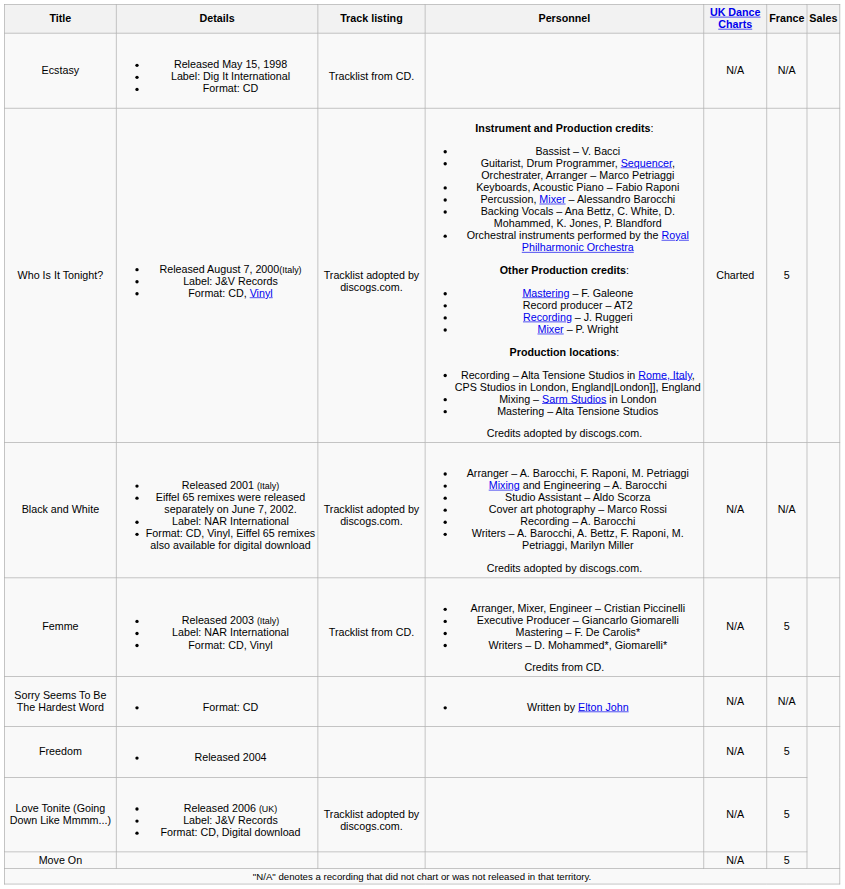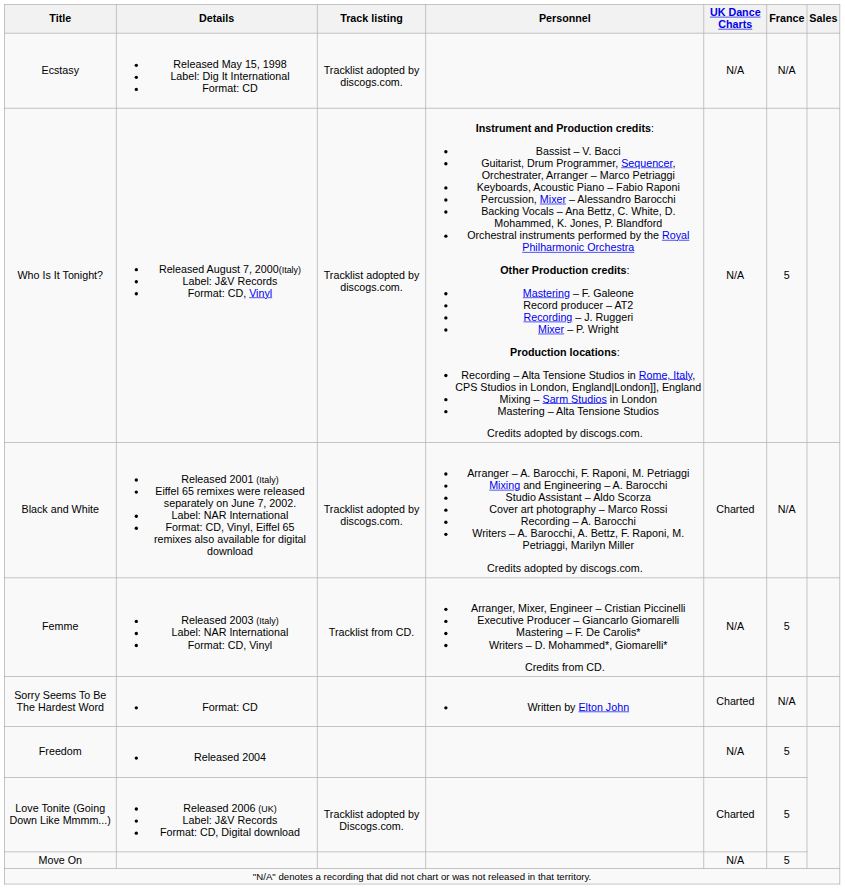(371, 76) Tracklist from CD. -> (371, 76) Tracklist adopted by discogs.com.
(735, 275) Charted -> (735, 275) N/A
(735, 510) N/A -> (735, 510) Charted
(735, 701) N/A -> (735, 701) Charted
(371, 820) Tracklist adopted by discogs.com. -> (371, 820) Tracklist adopted by Discogs.com.
(735, 814) N/A -> (735, 814) Charted
